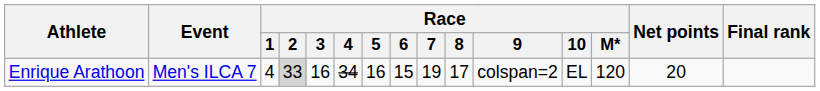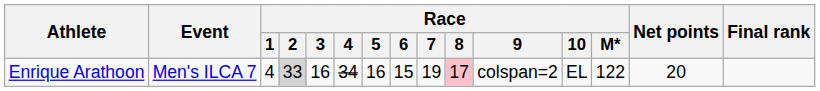(459, 73) no background -> (459, 73) pink background
(610, 73) 120 -> (610, 73) 122
